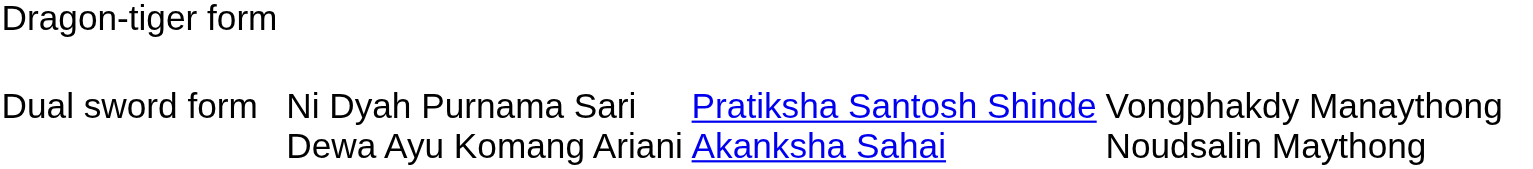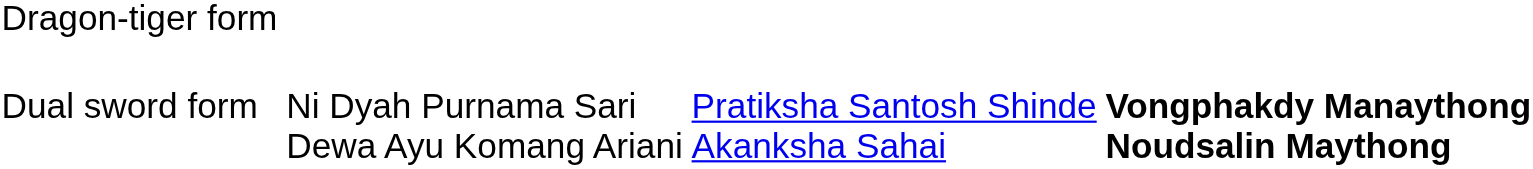(1304, 126) normal -> (1318, 126) bold
